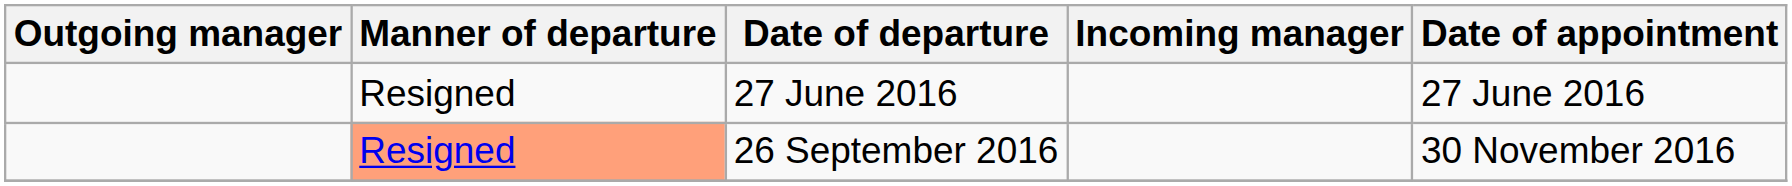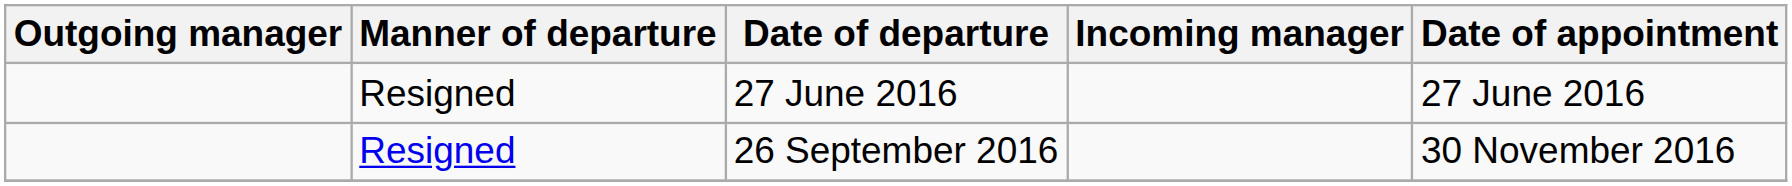(437, 151) lightsalmon background -> (437, 151) no background
